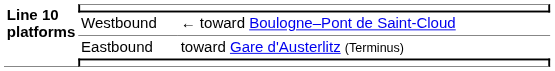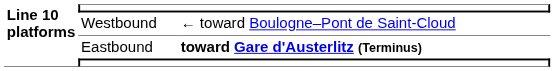(292, 47) normal -> (301, 47) bold
